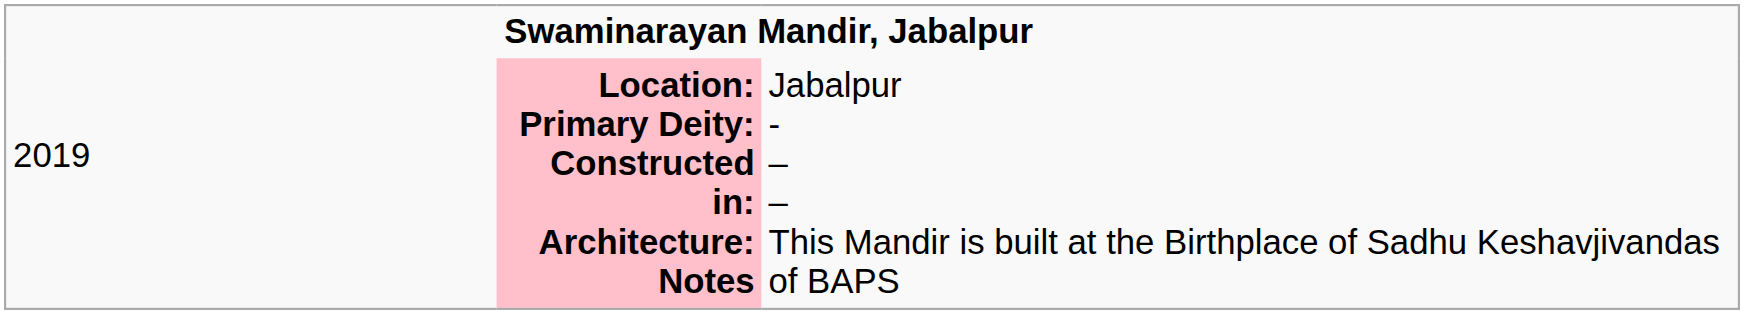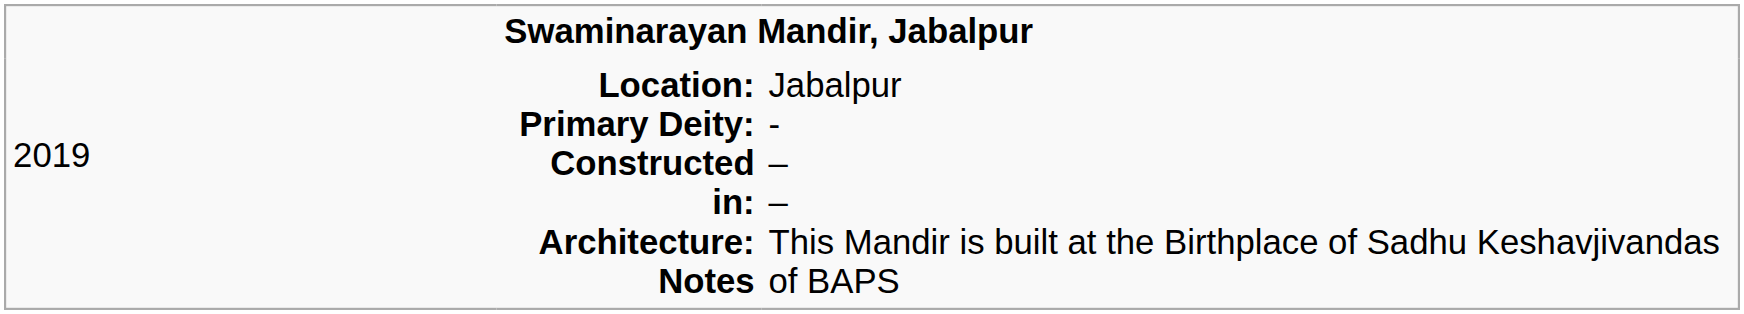(637, 182) pink background -> (637, 182) no background
